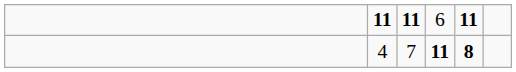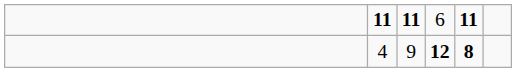(411, 51) 7 -> (411, 51) 9
(440, 51) 11 -> (440, 51) 12
